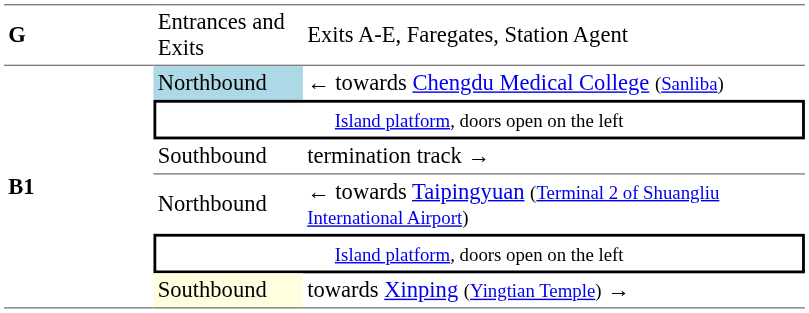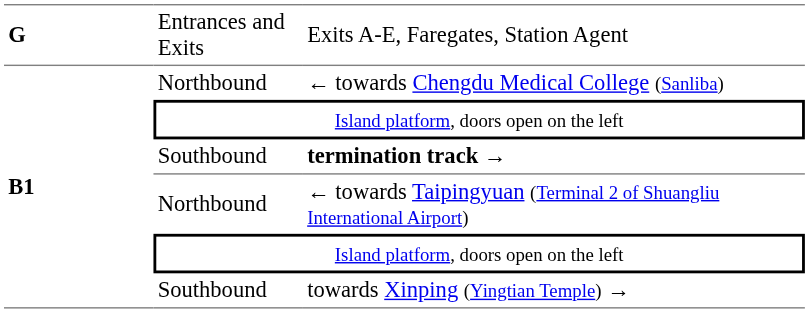(212, 82) lightblue background -> (212, 82) no background
(399, 156) normal -> (407, 156) bold
(212, 290) lightyellow background -> (212, 290) no background
